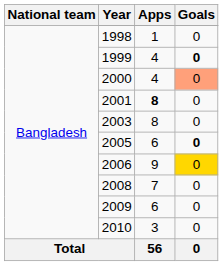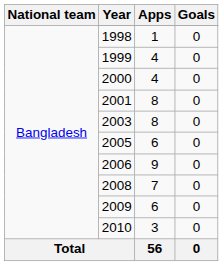(196, 57) bold -> (196, 57) normal
(196, 79) lightsalmon background -> (196, 79) no background
(155, 100) bold -> (155, 100) normal
(196, 143) bold -> (196, 143) normal
(196, 164) gold background -> (196, 164) no background
